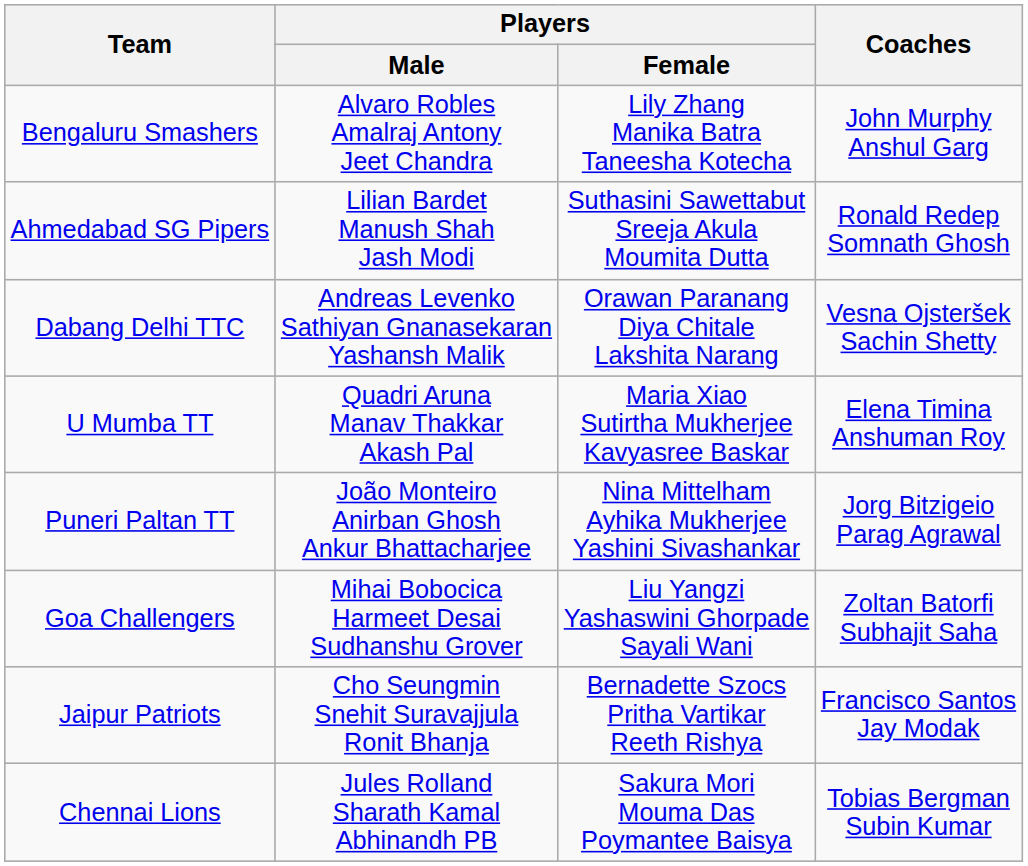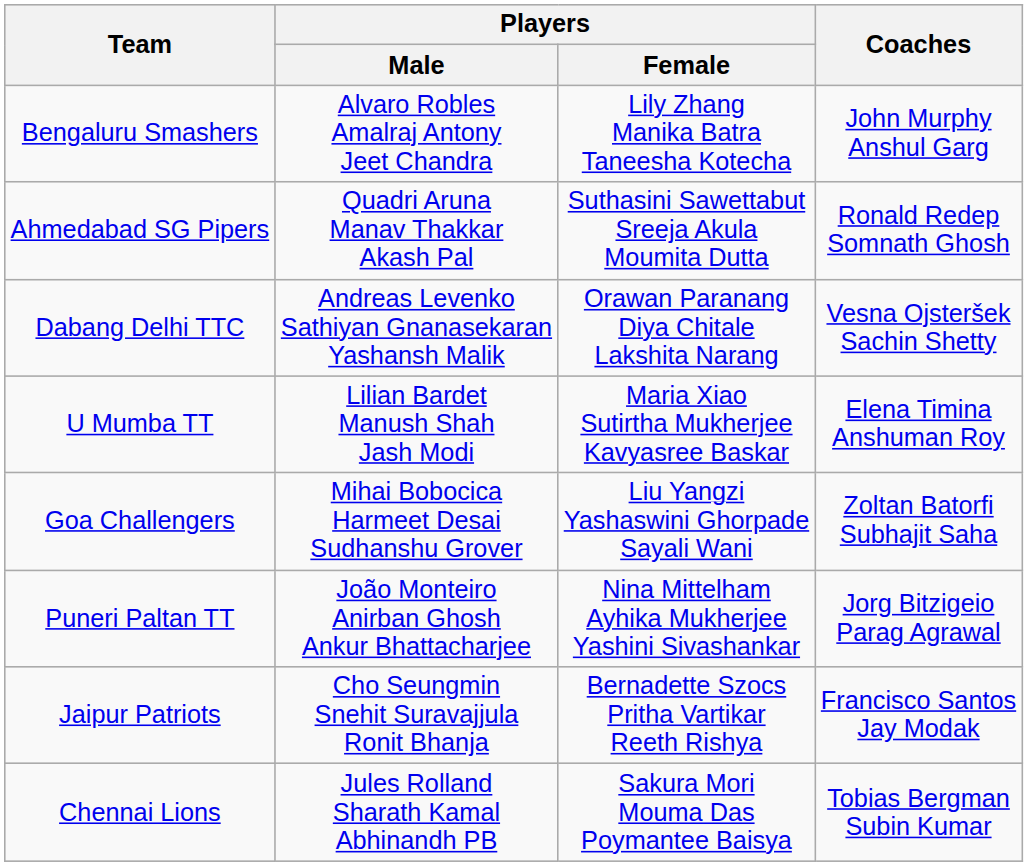(416, 230) Lilian Bardet Manush Shah Jash Modi -> (416, 230) Quadri Aruna Manav Thakkar Akash Pal
(416, 424) Quadri Aruna Manav Thakkar Akash Pal -> (416, 424) Lilian Bardet Manush Shah Jash Modi
rows swapped: (140, 618) <-> (140, 521)
